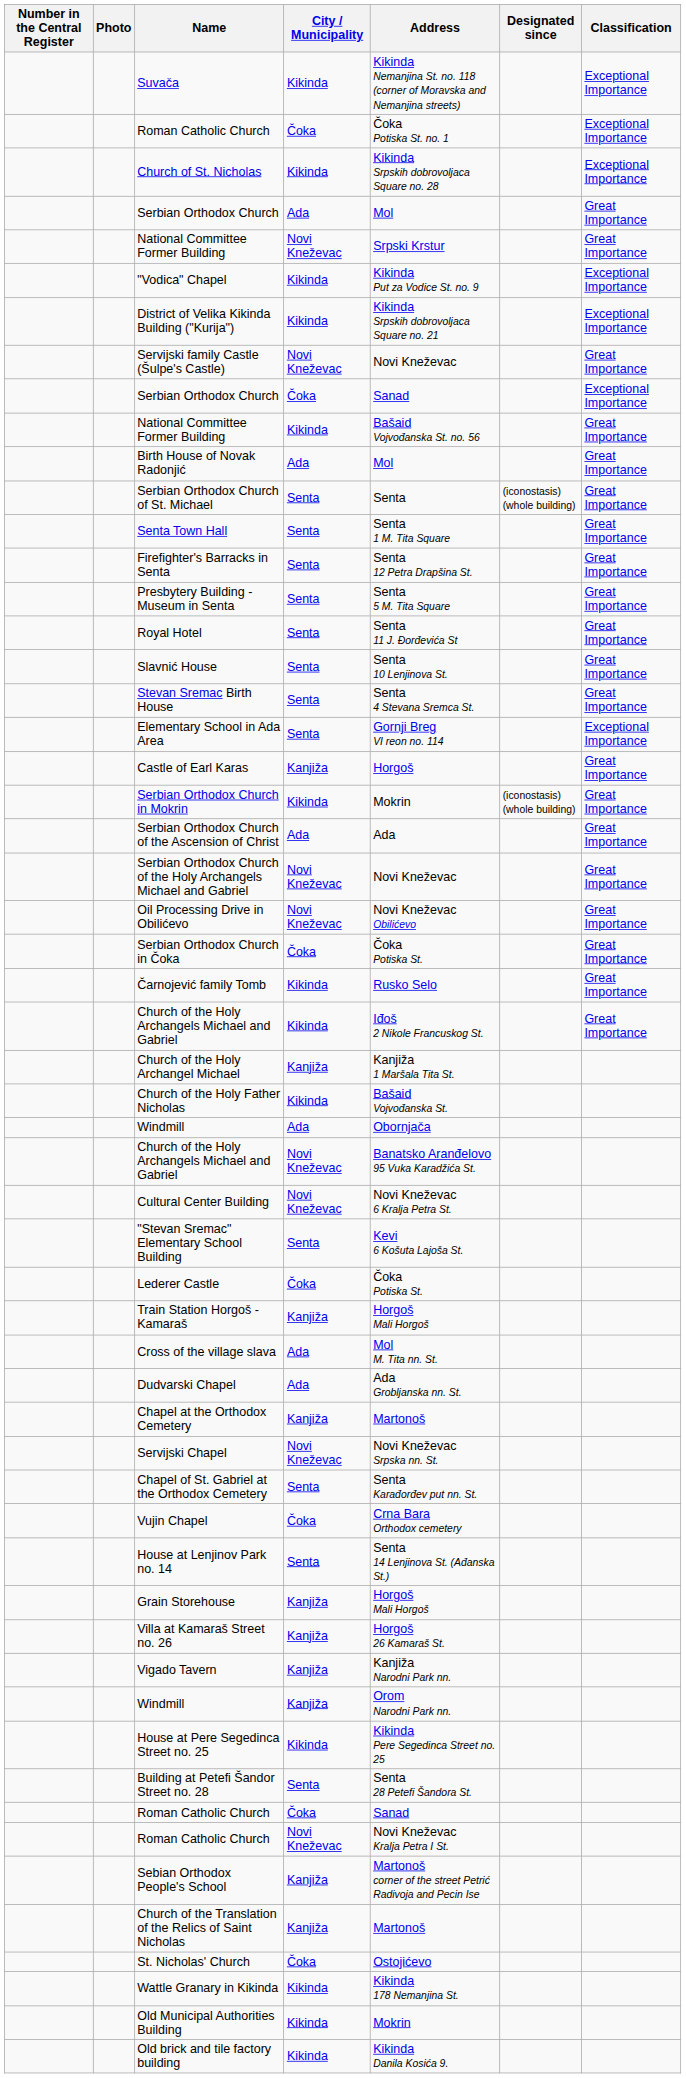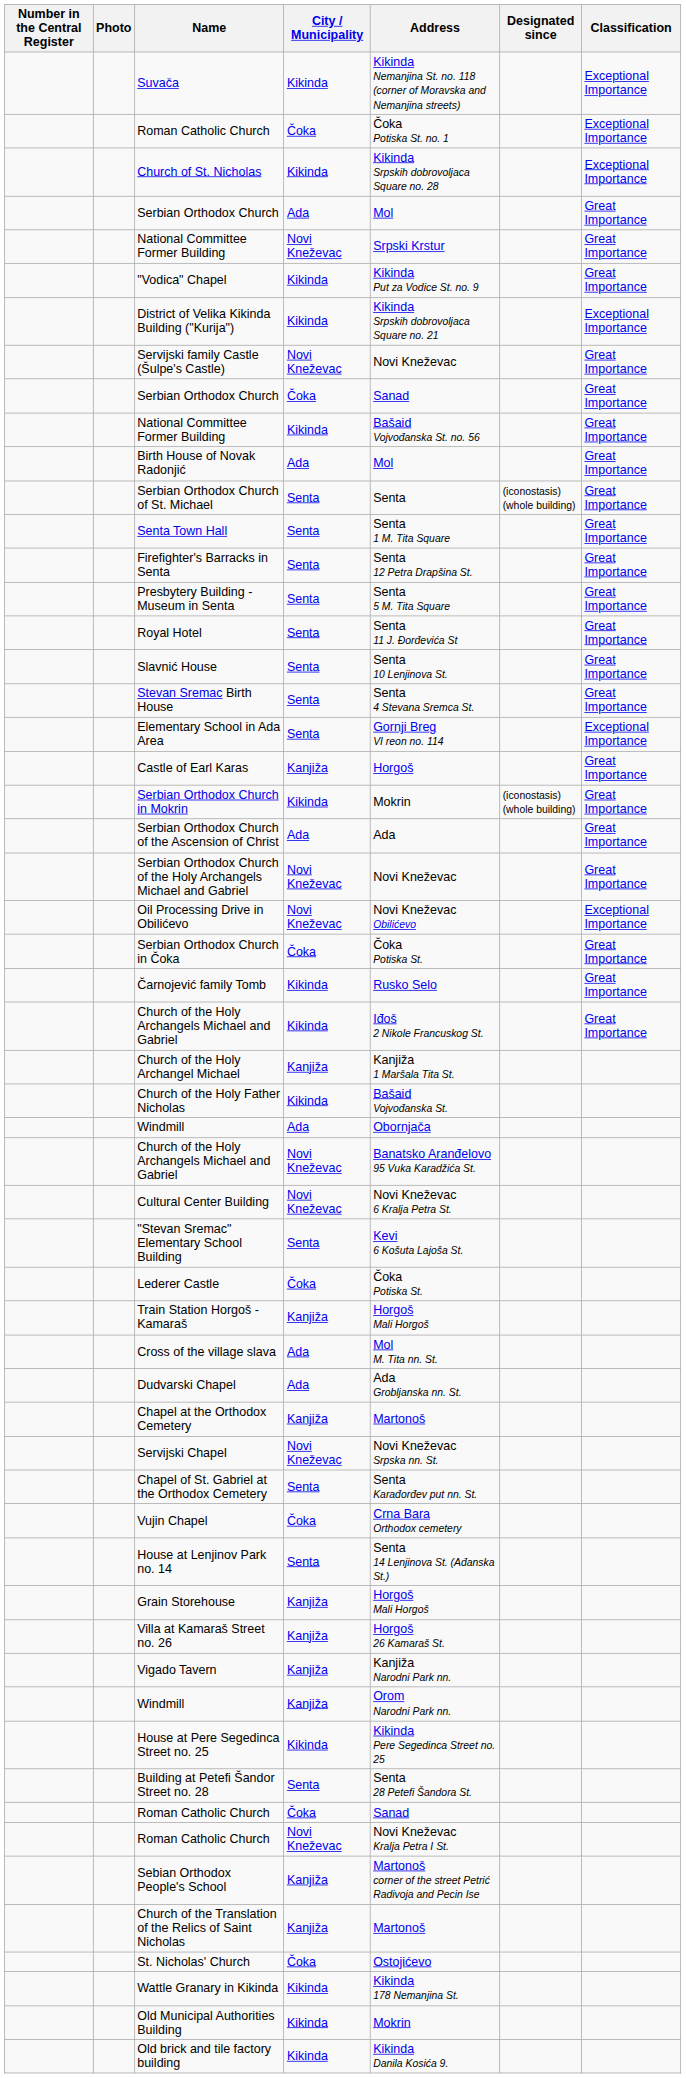(617, 280) Exceptional Importance -> (616, 280) Great Importance
(617, 396) Exceptional Importance -> (616, 396) Great Importance
(616, 917) Great Importance -> (617, 917) Exceptional Importance
